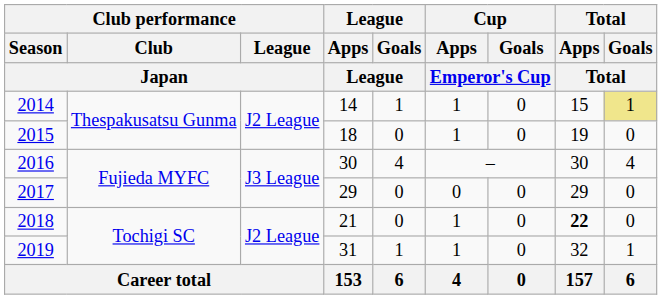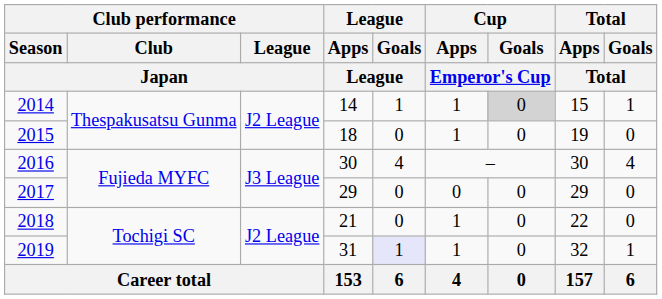(521, 105) no background -> (521, 105) lightgrey background
(630, 105) khaki background -> (630, 105) no background
(579, 221) bold -> (579, 221) normal
(399, 250) no background -> (399, 250) lavender background
